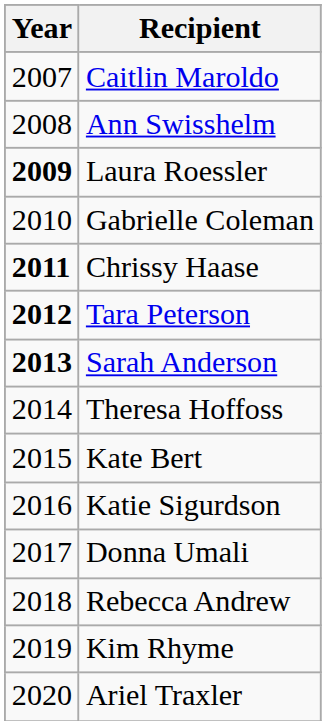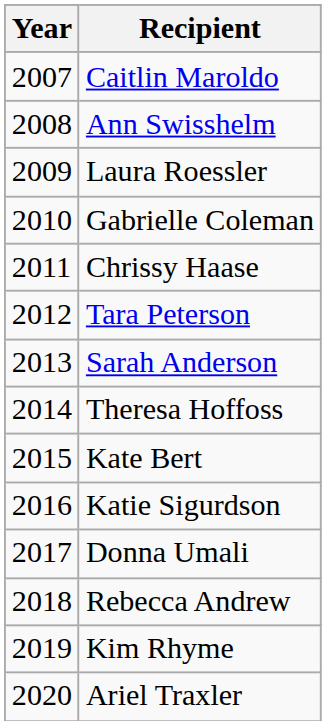(42, 171) bold -> (42, 171) normal
(41, 266) bold -> (41, 266) normal
(42, 314) bold -> (42, 314) normal
(42, 362) bold -> (42, 362) normal
